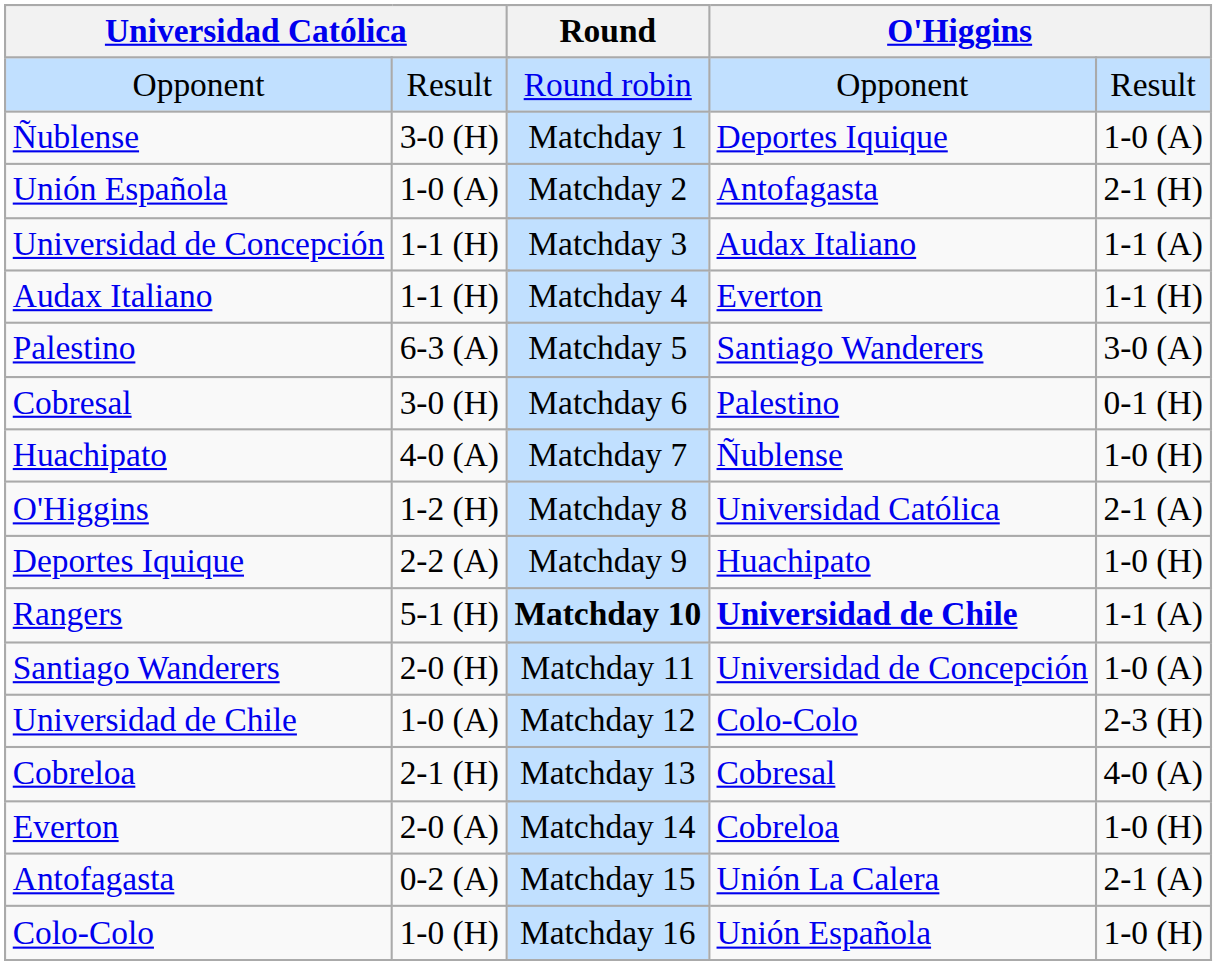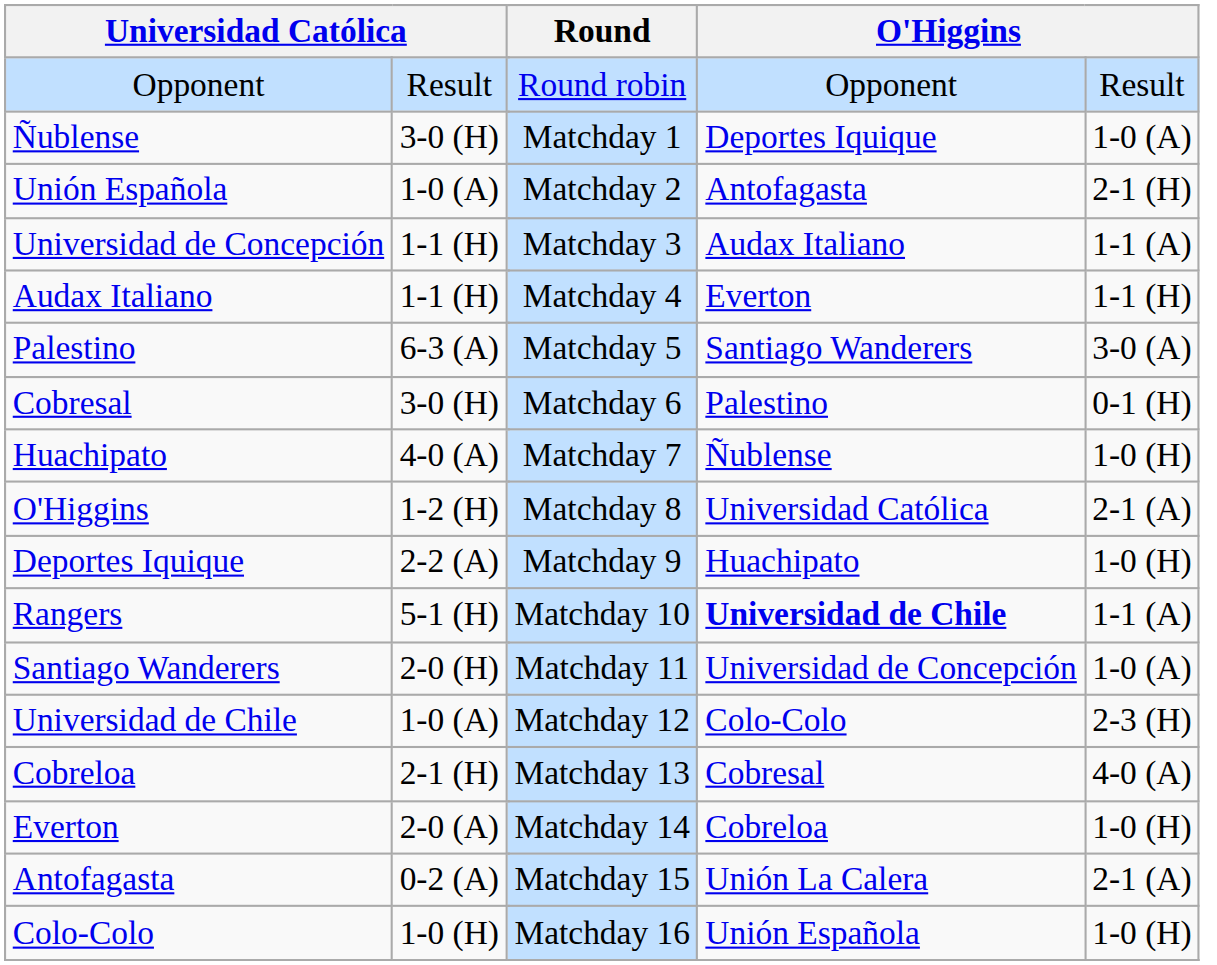(608, 614) bold -> (602, 614) normal
